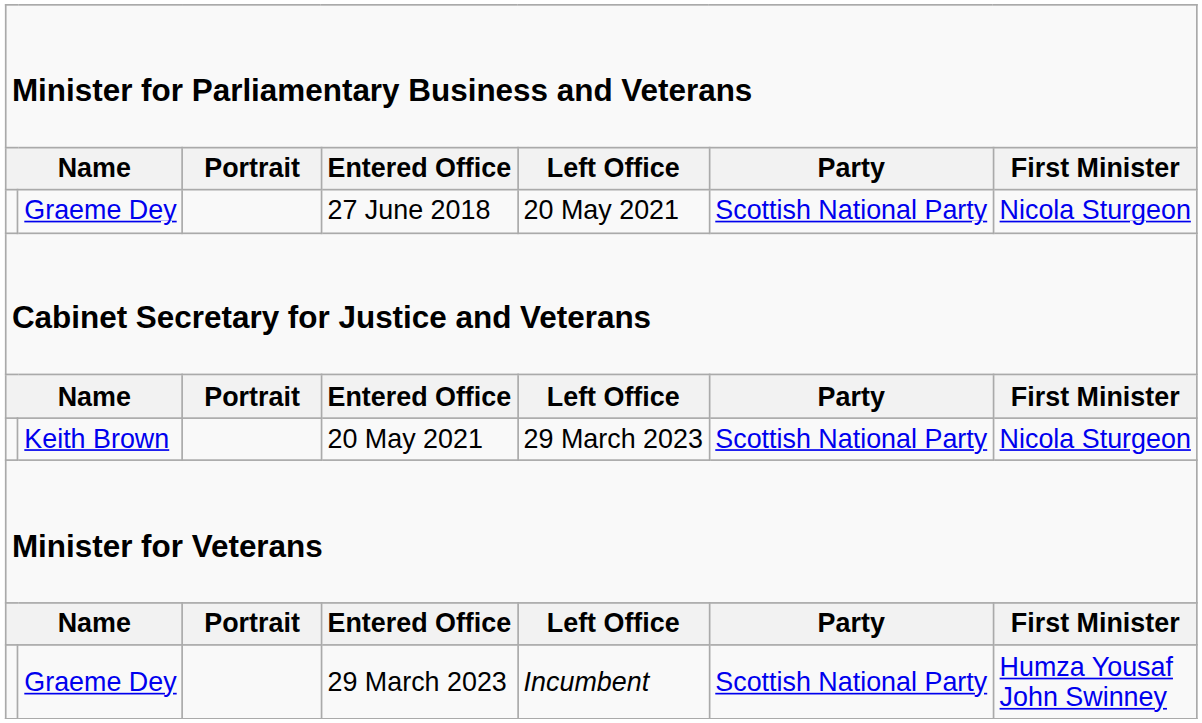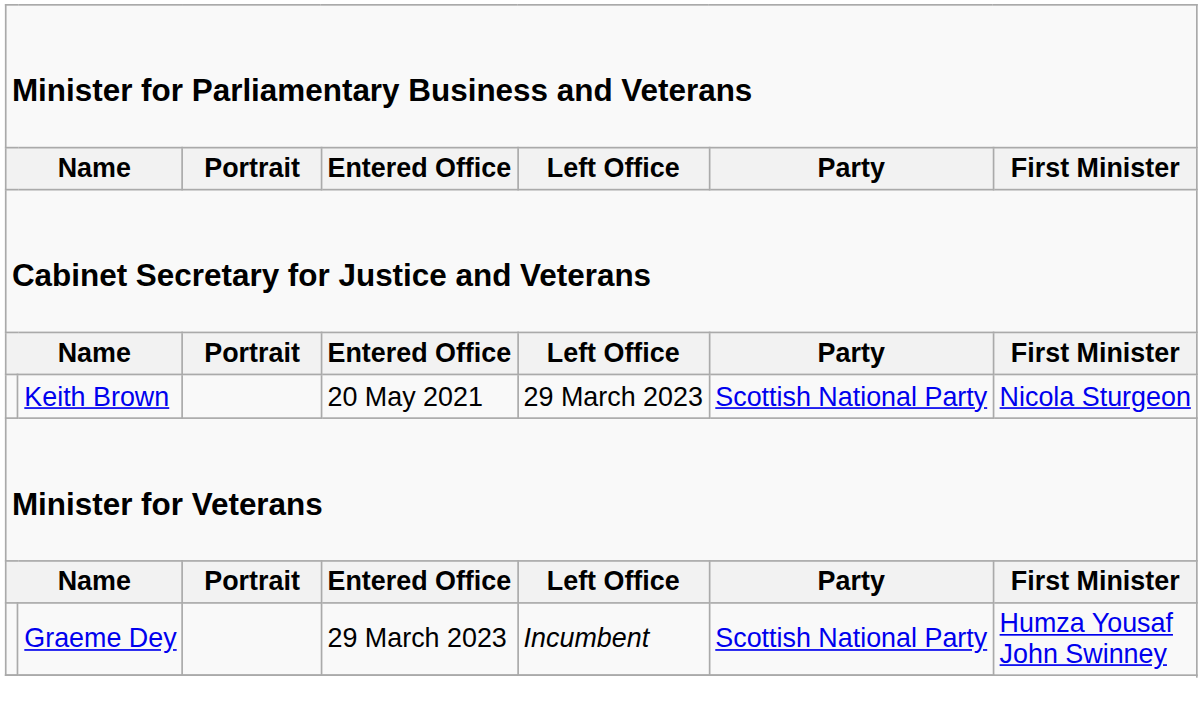- row: (409, 210)
